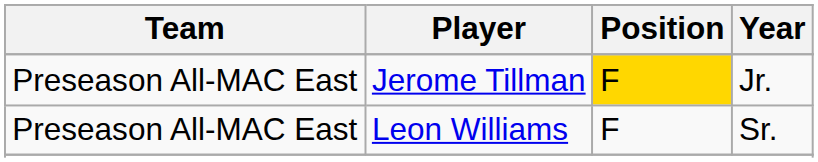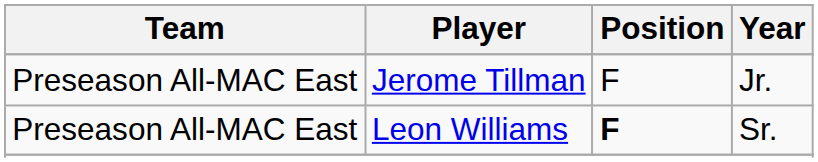(610, 79) gold background -> (610, 79) no background
(610, 129) normal -> (610, 129) bold
